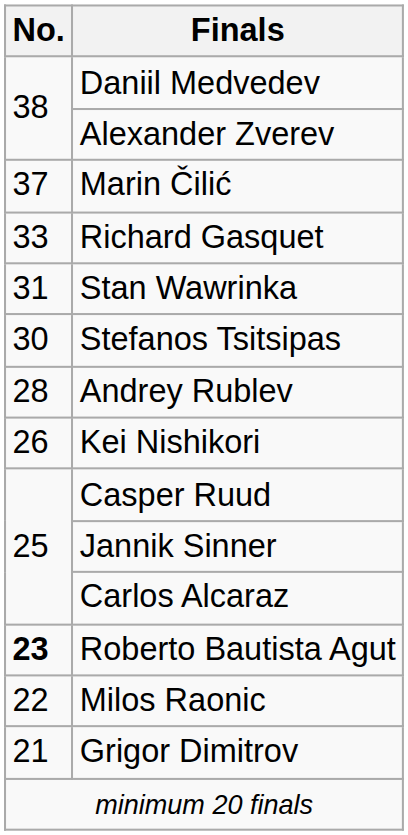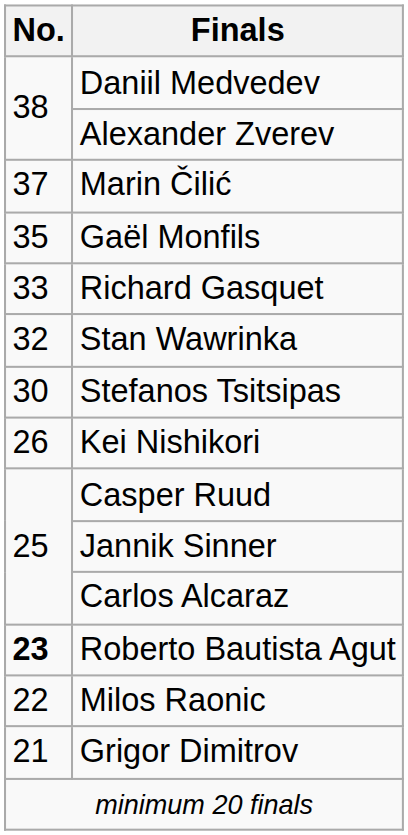+ row: (170, 236)
(31, 288) 31 -> (31, 339) 32
- row: (186, 391)
